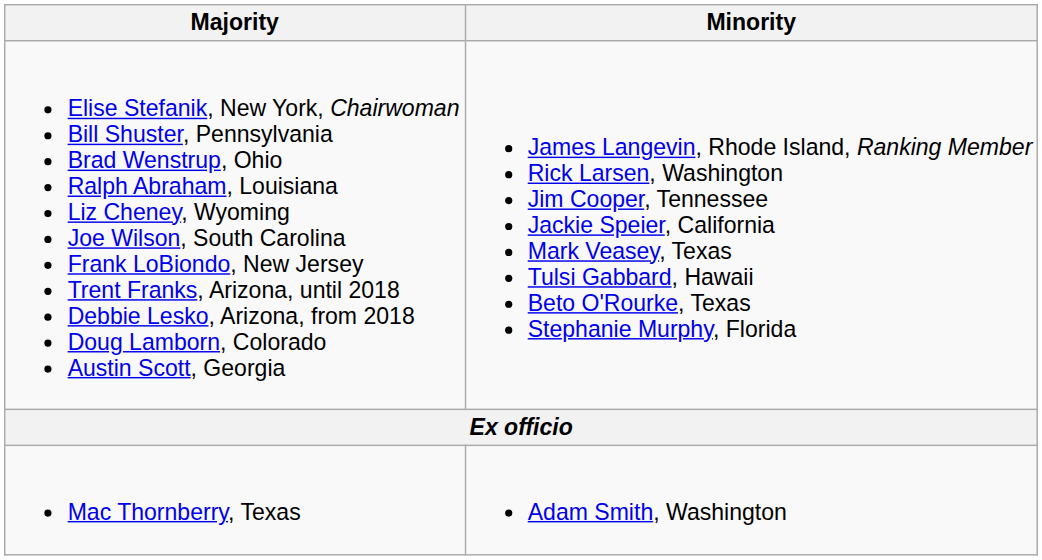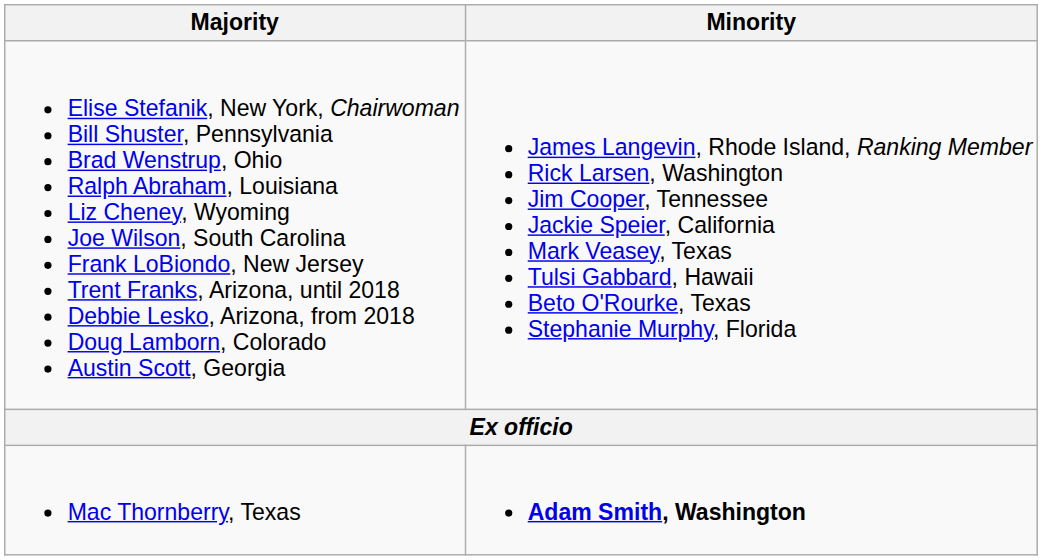(751, 513) normal -> (751, 513) bold
